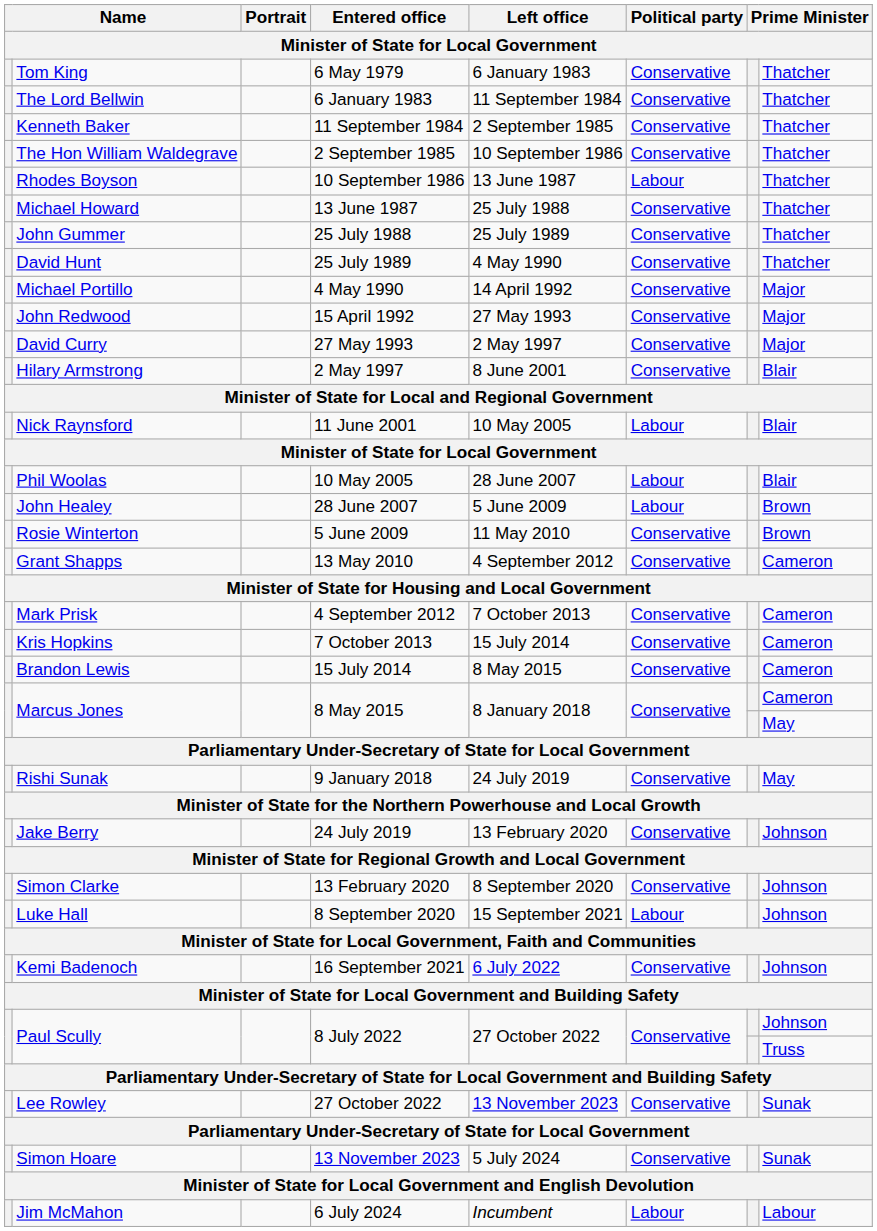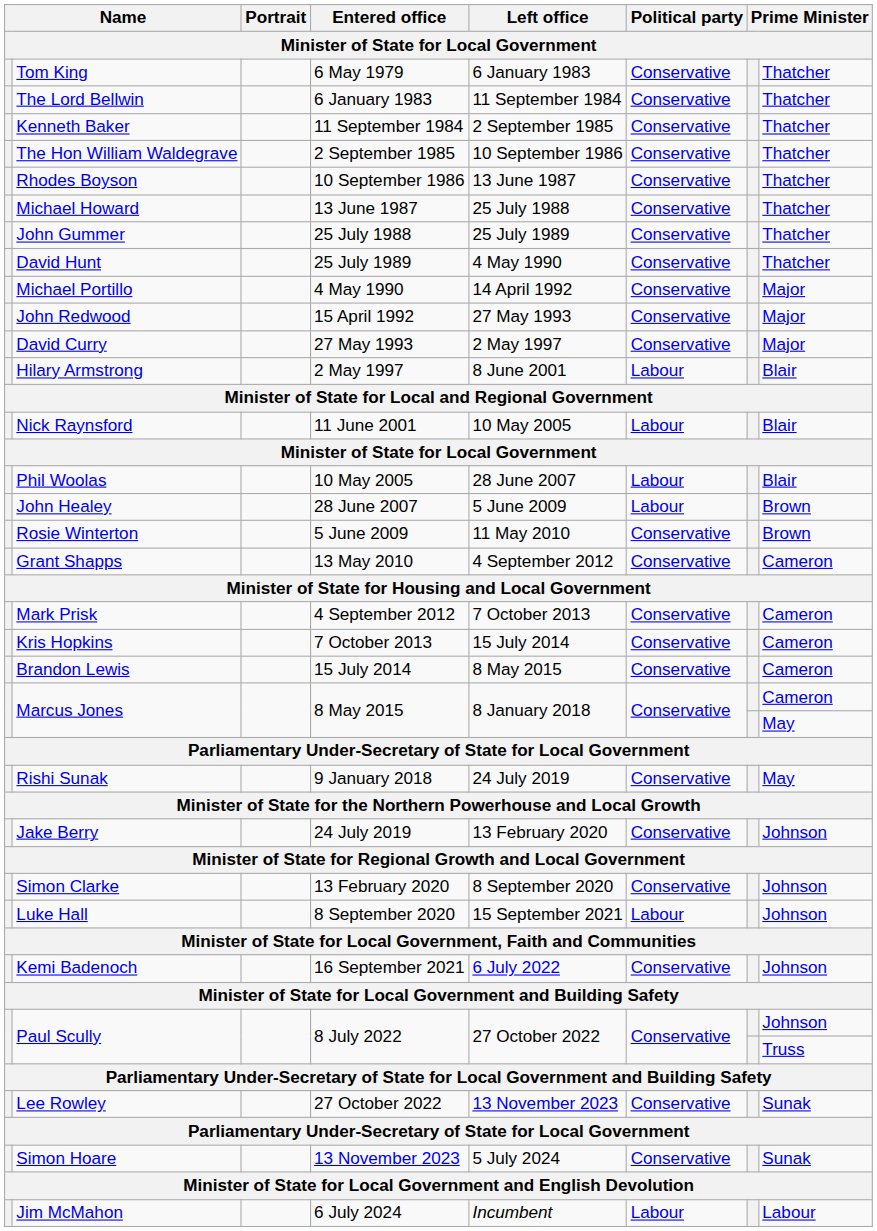(657, 180) Labour -> (681, 180) Conservative
(681, 371) Conservative -> (657, 371) Labour
